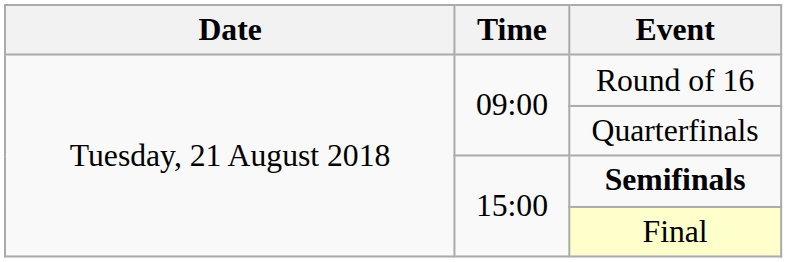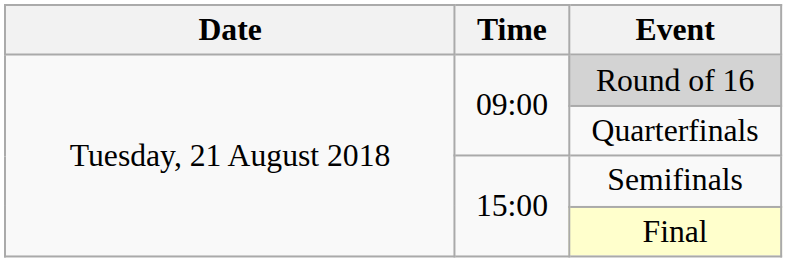(675, 79) no background -> (675, 79) lightgrey background
(675, 180) bold -> (675, 180) normal
